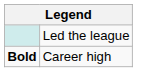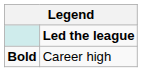(86, 35) normal -> (89, 35) bold
